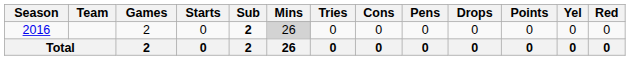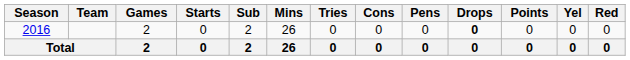(248, 30) bold -> (248, 30) normal
(289, 30) lightgrey background -> (289, 30) no background
(475, 30) normal -> (475, 30) bold
